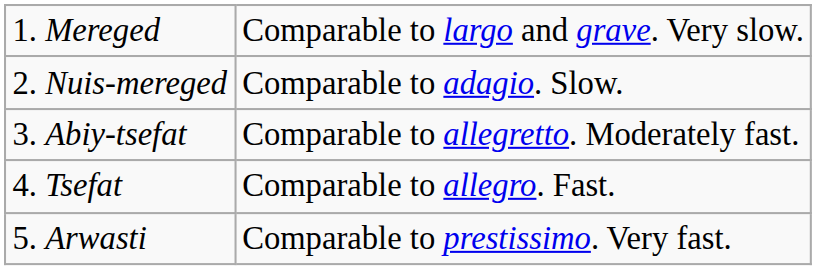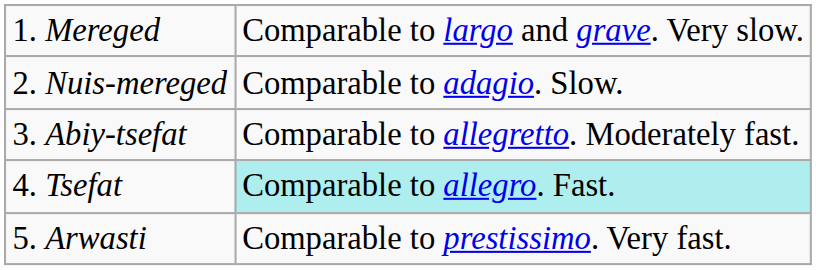(429, 185) no background -> (429, 185) paleturquoise background
